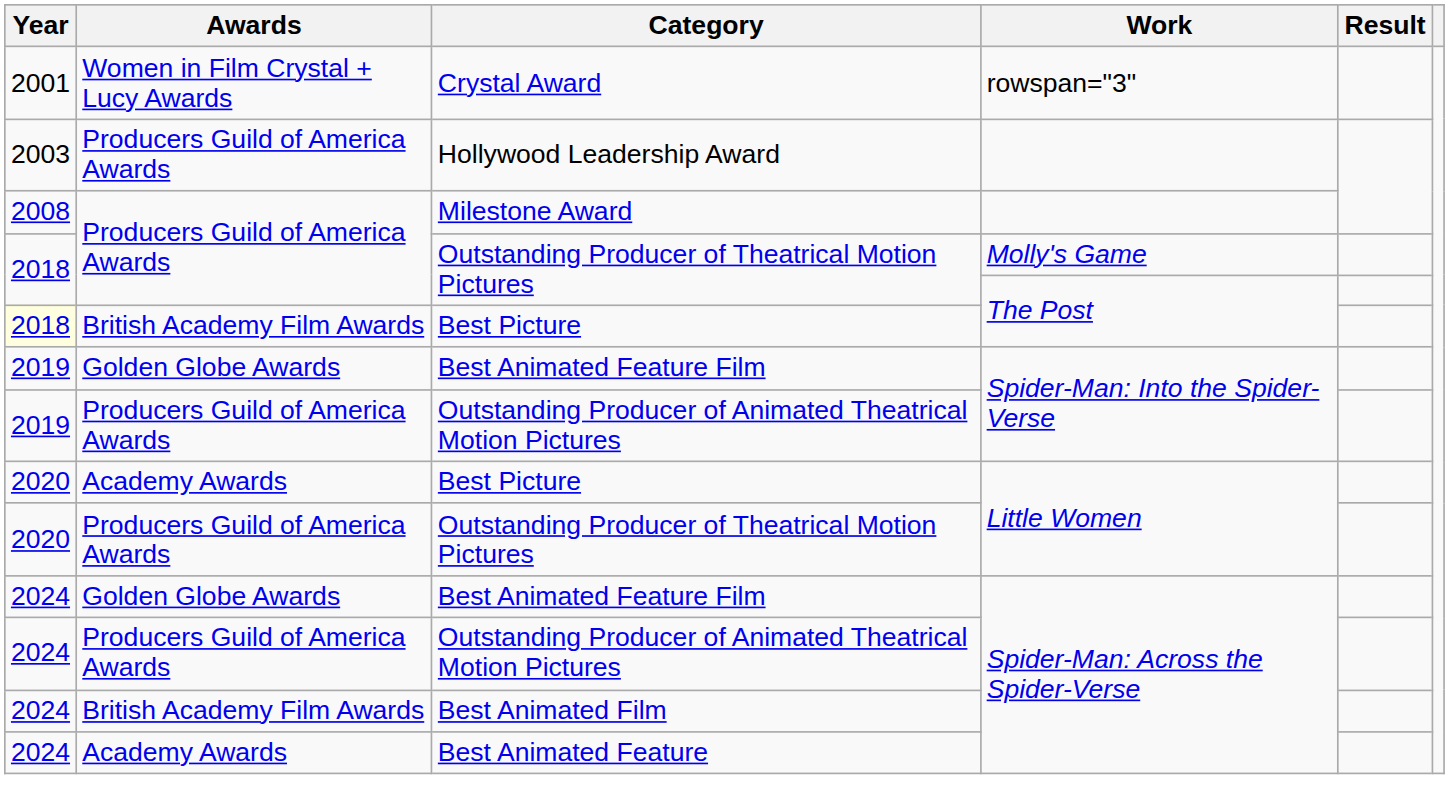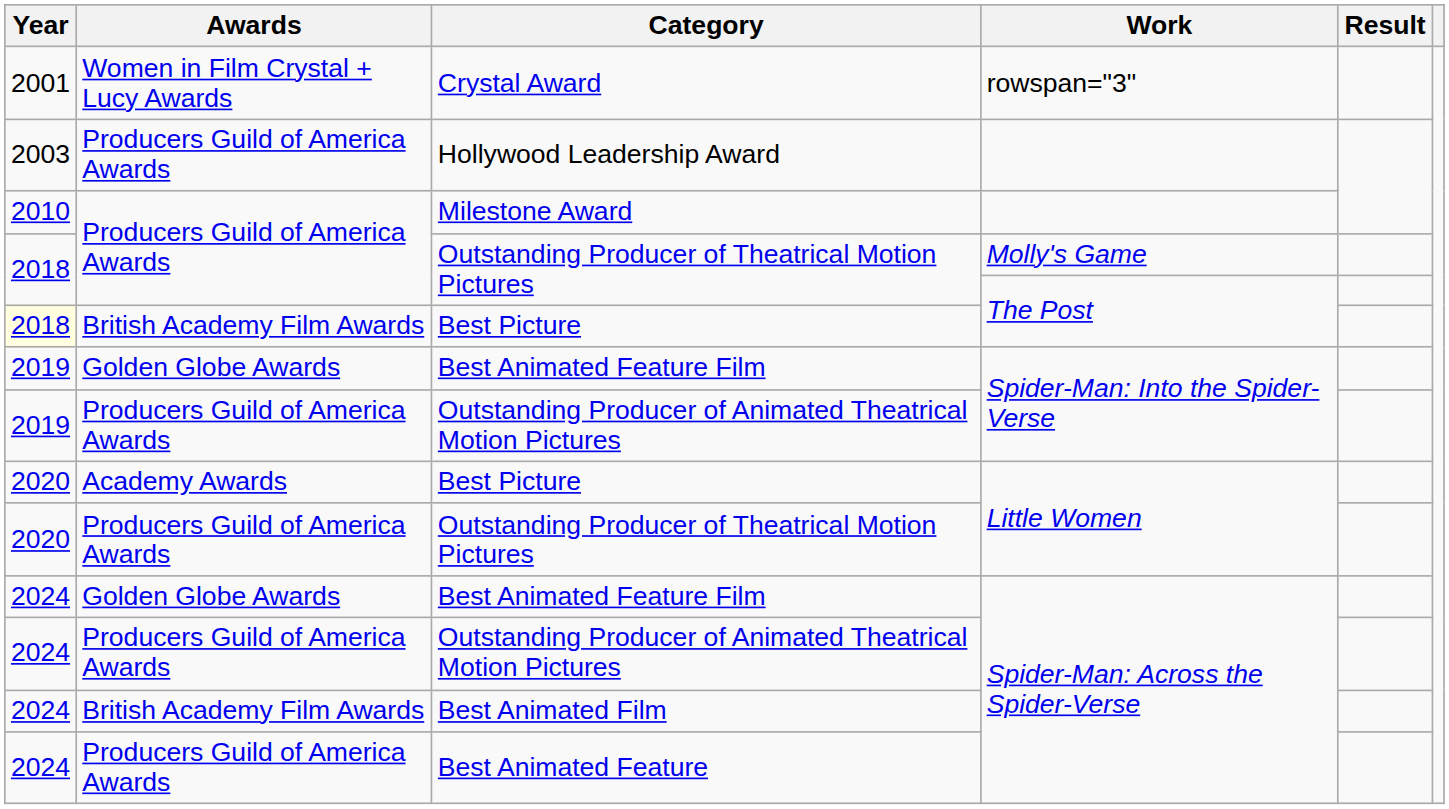(40, 211) 2008 -> (40, 211) 2010
(185, 752) Academy Awards -> (244, 767) Producers Guild of America Awards
